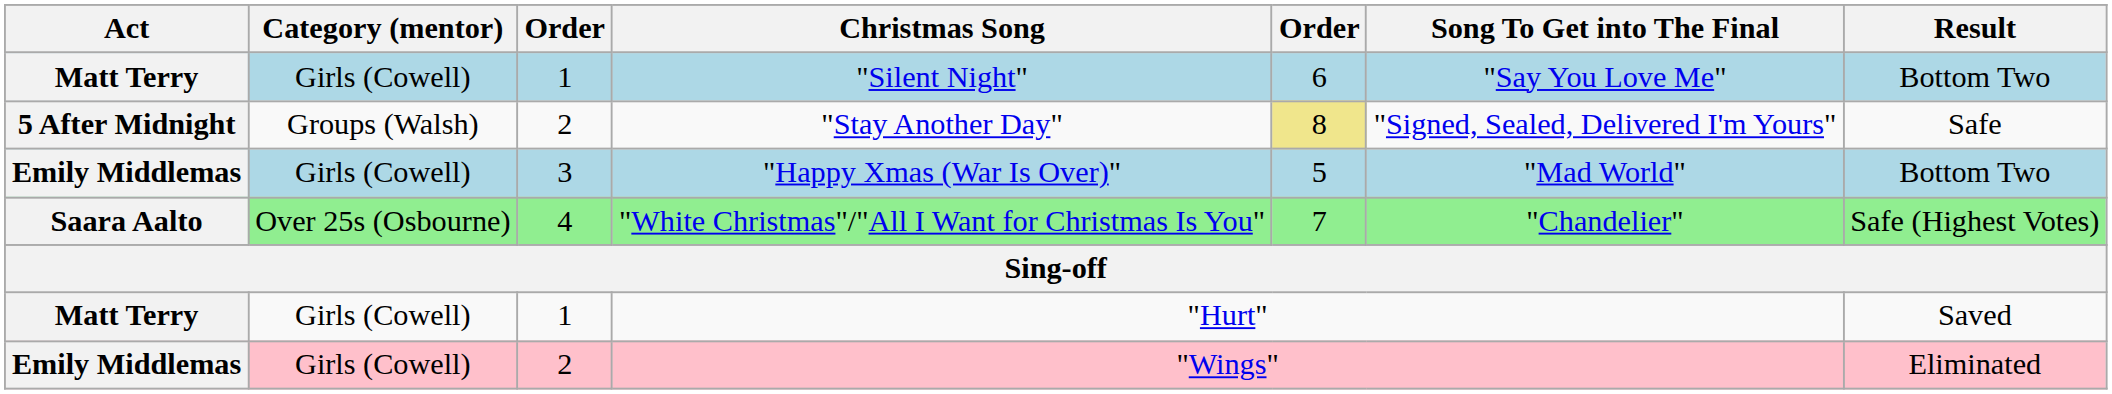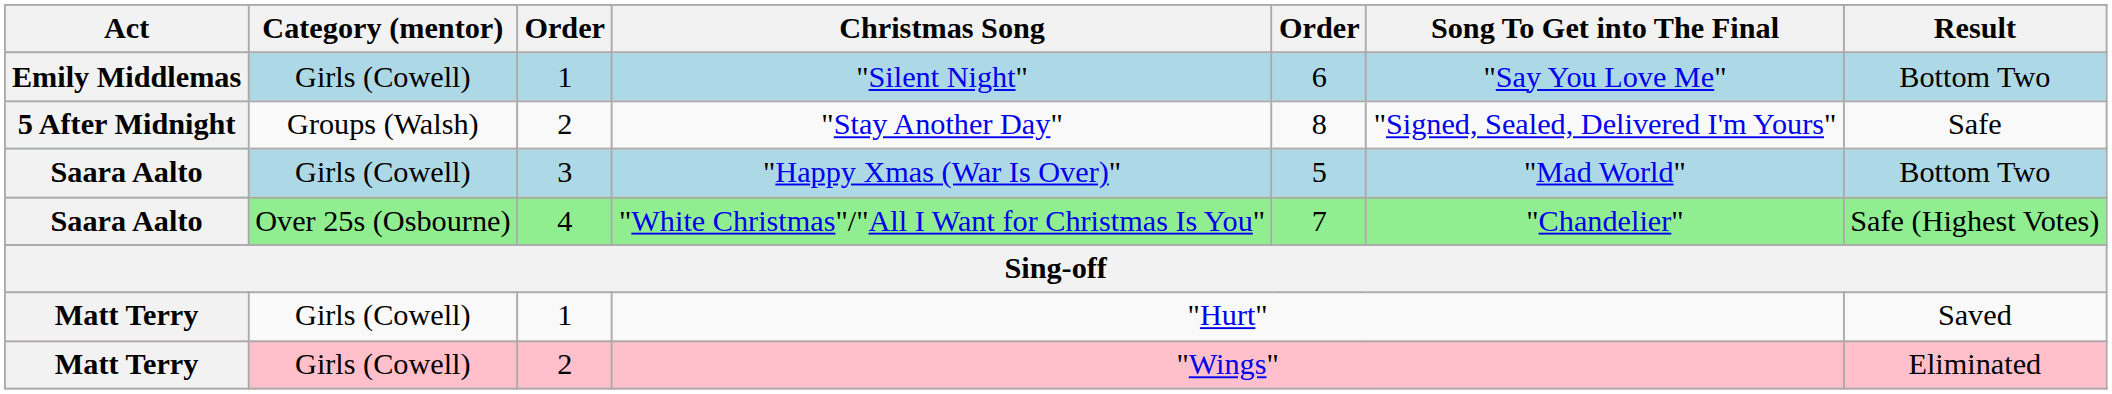(127, 76) Matt Terry -> (127, 76) Emily Middlemas
(1319, 124) khaki background -> (1319, 124) no background
(127, 172) Emily Middlemas -> (127, 172) Saara Aalto
(127, 364) Emily Middlemas -> (127, 364) Matt Terry
